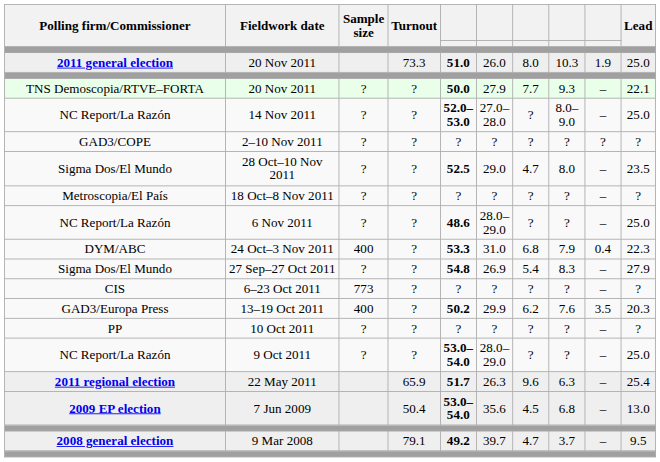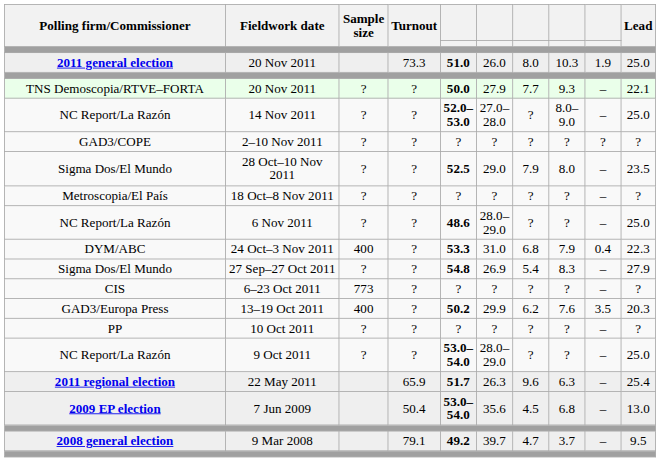(531, 168) 4.7 -> (531, 168) 7.9
